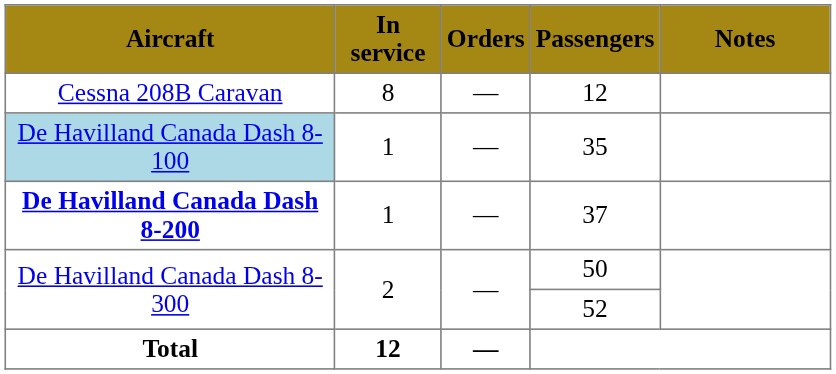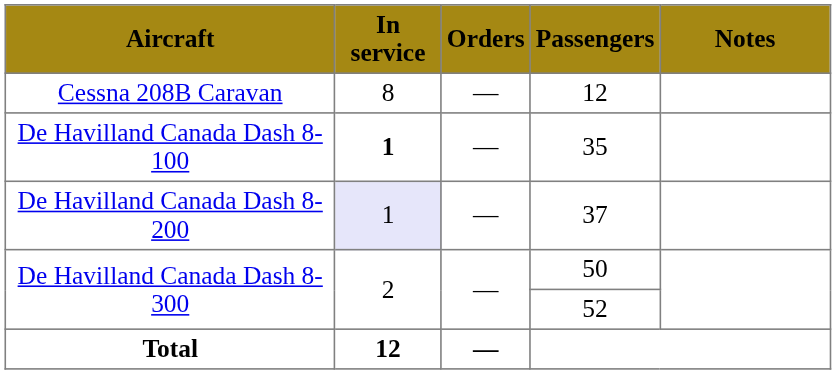(170, 146) lightblue background -> (170, 146) no background
(388, 146) normal -> (388, 146) bold
(170, 215) bold -> (170, 215) normal
(388, 215) no background -> (388, 215) lavender background
